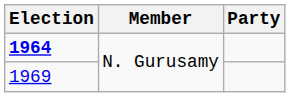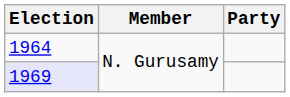(30, 48) bold -> (30, 48) normal
(30, 77) no background -> (30, 77) lavender background
